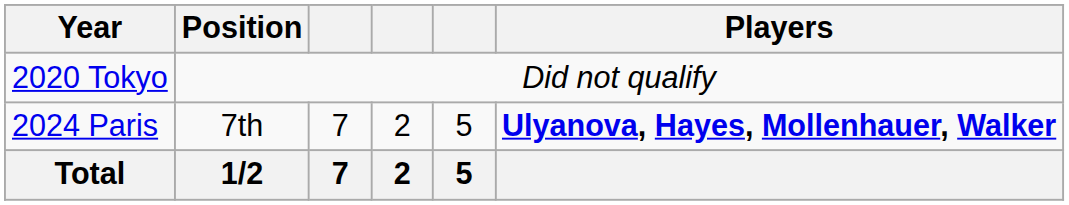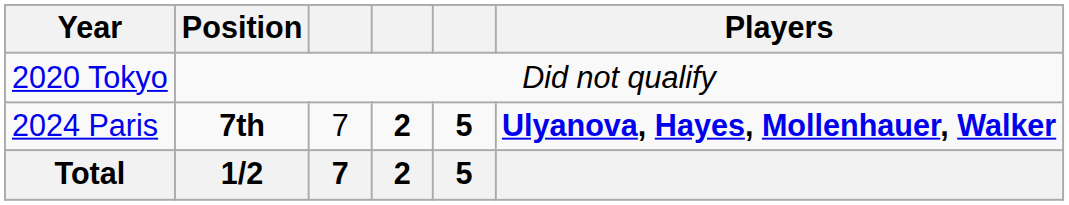(242, 125) normal -> (242, 125) bold
(402, 125) normal -> (402, 125) bold
(464, 125) normal -> (464, 125) bold
